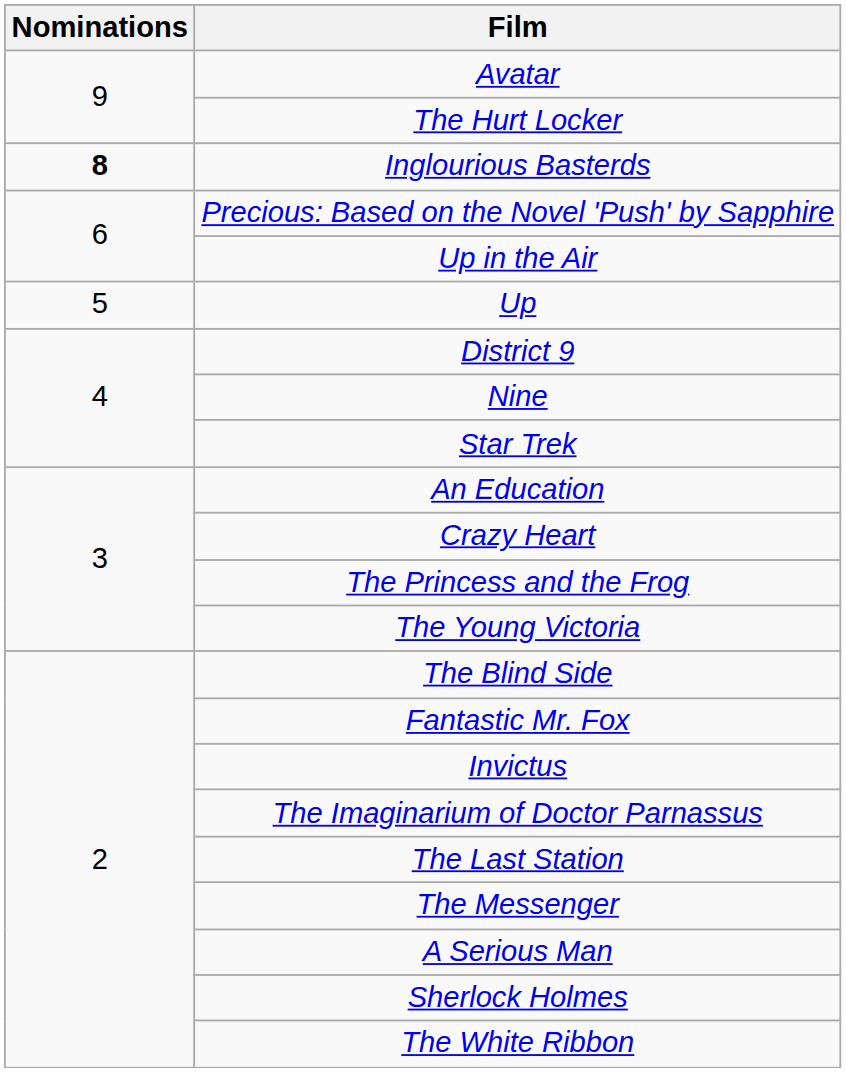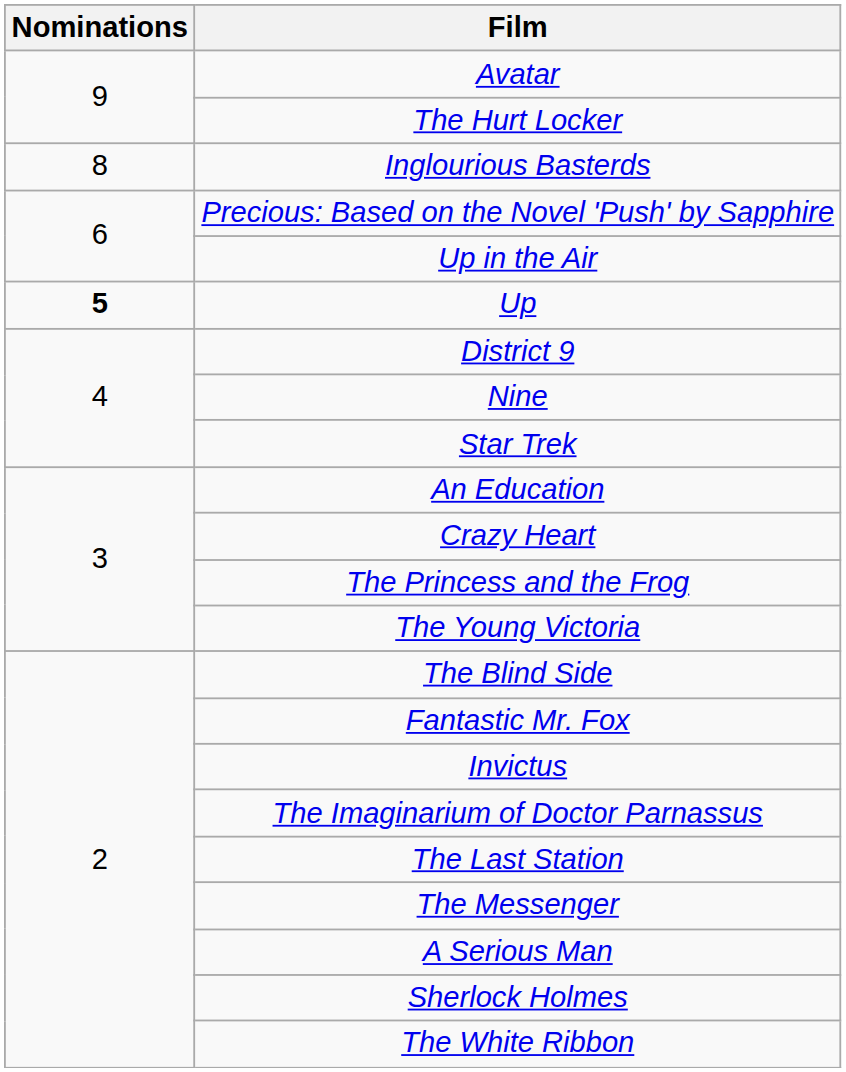(100, 166) bold -> (100, 166) normal
(100, 304) normal -> (100, 304) bold
